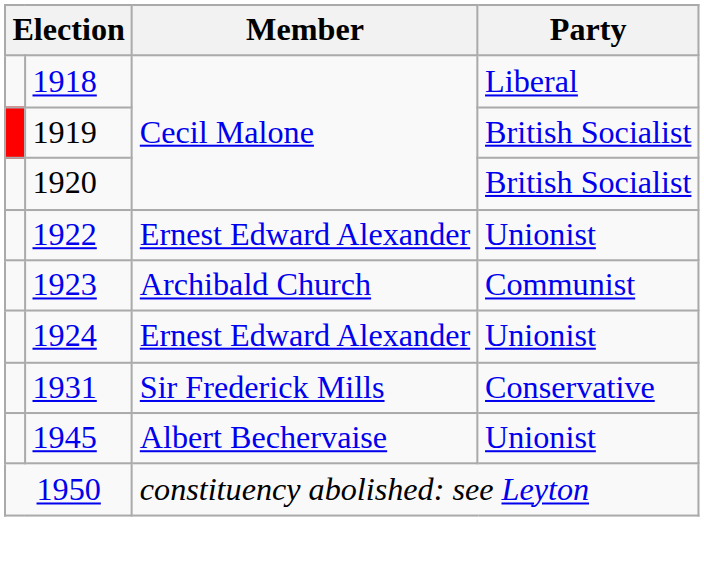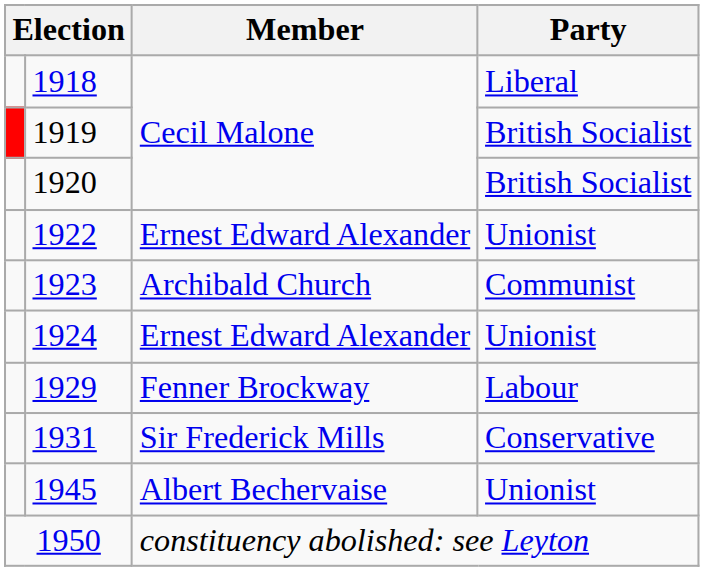+ row: (65, 387)
